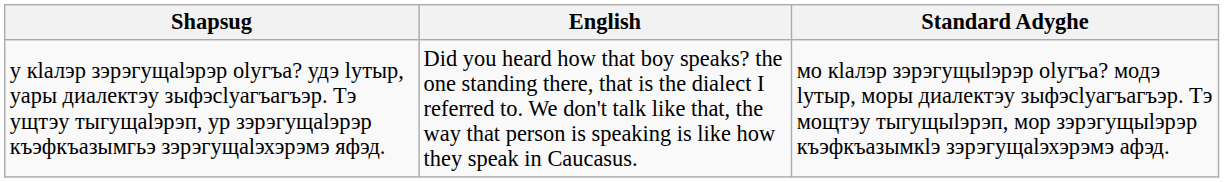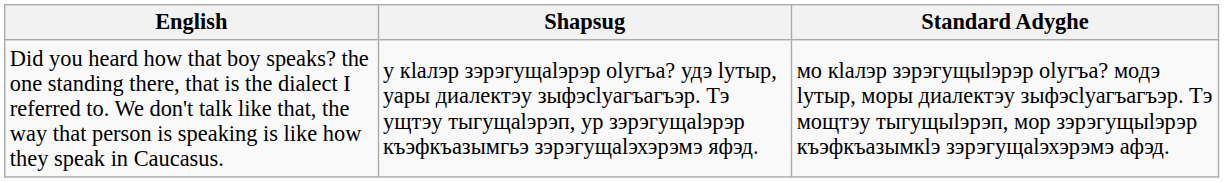columns swapped: (605, 22) <-> (212, 22)
